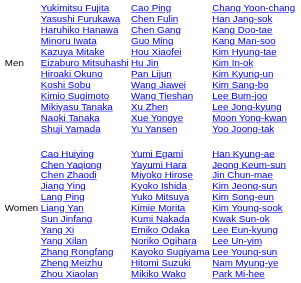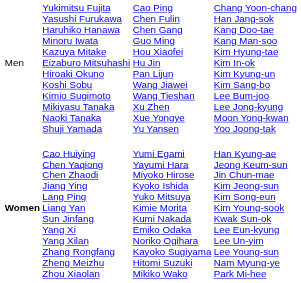(22, 208) normal -> (22, 208) bold
